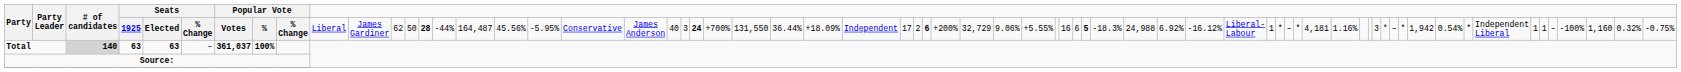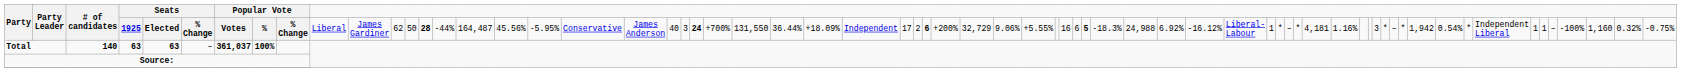(110, 47) lightgrey background -> (110, 47) no background
